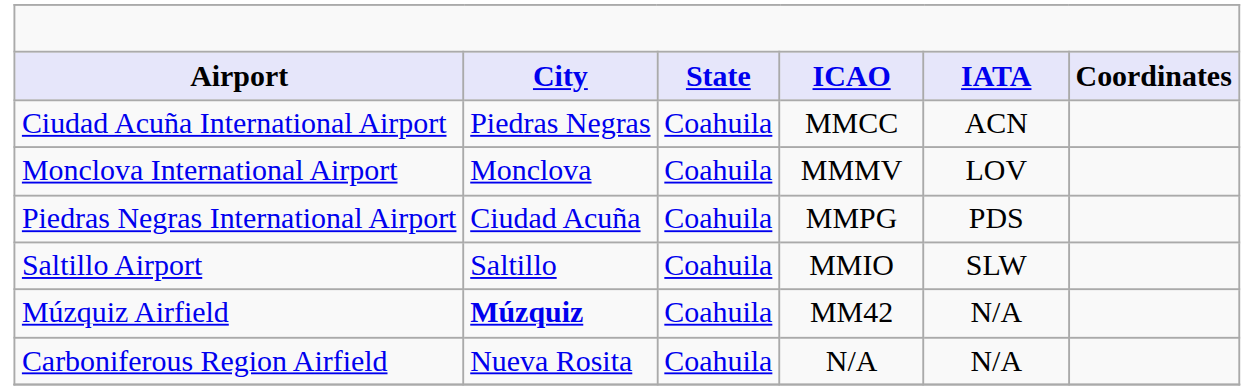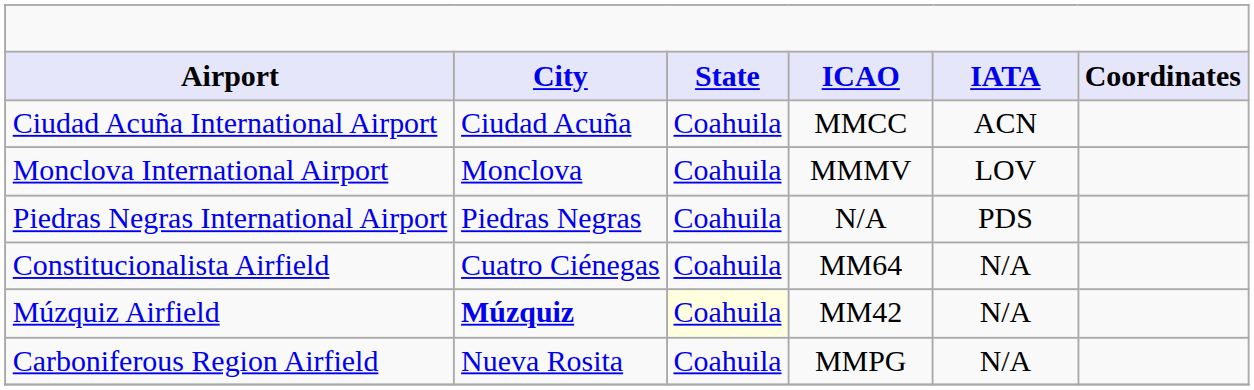(560, 123) Piedras Negras -> (546, 123) Ciudad Acuña
(555, 218) Ciudad Acuña -> (551, 218) Piedras Negras
(852, 218) MMPG -> (861, 218) N/A
- row: (112, 265)
+ row: (171, 265)
(718, 312) no background -> (727, 312) lightyellow background
(852, 360) N/A -> (861, 360) MMPG
